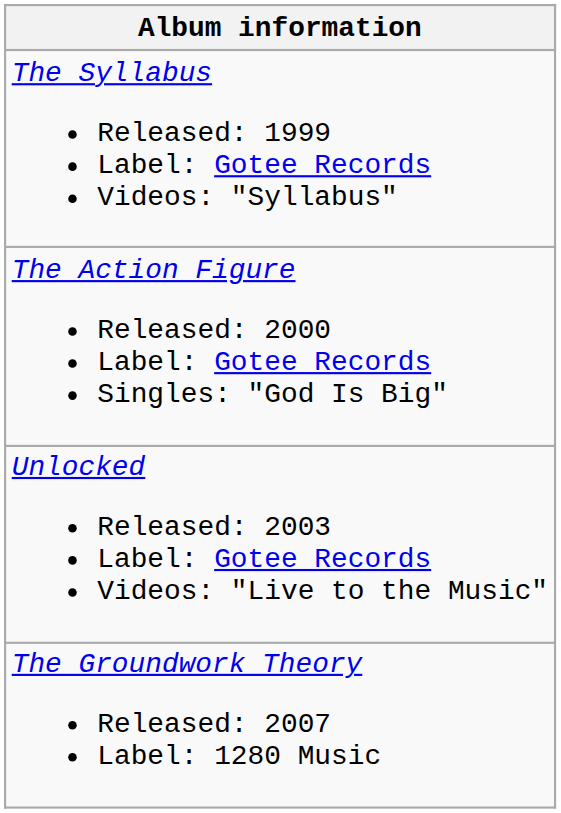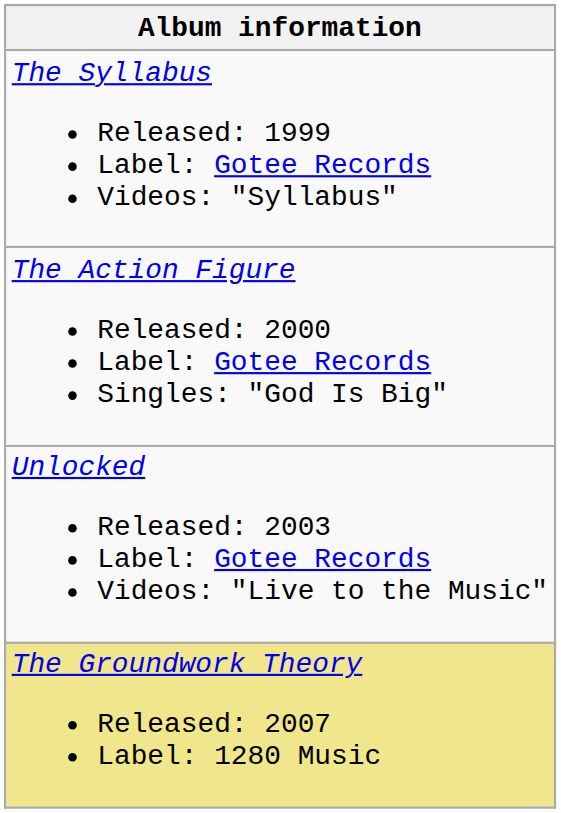(280, 711) no background -> (280, 711) khaki background
